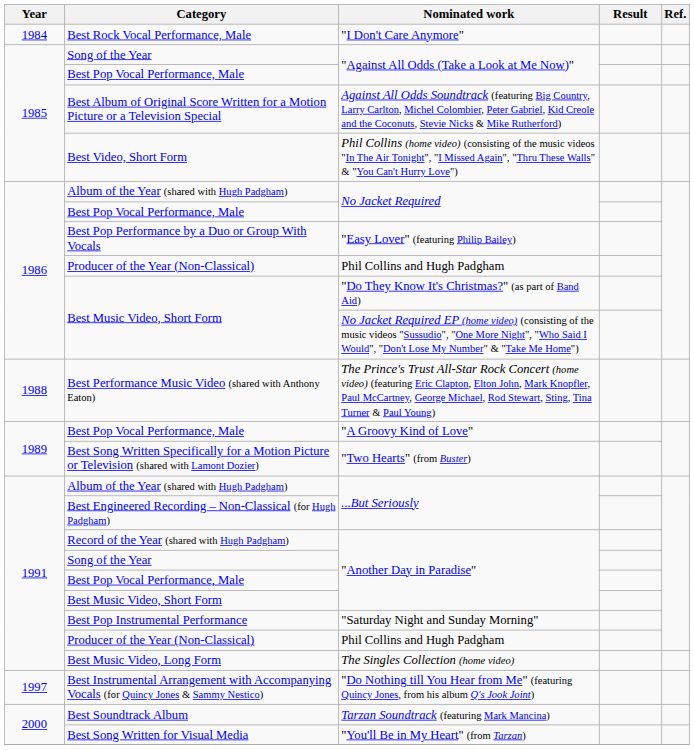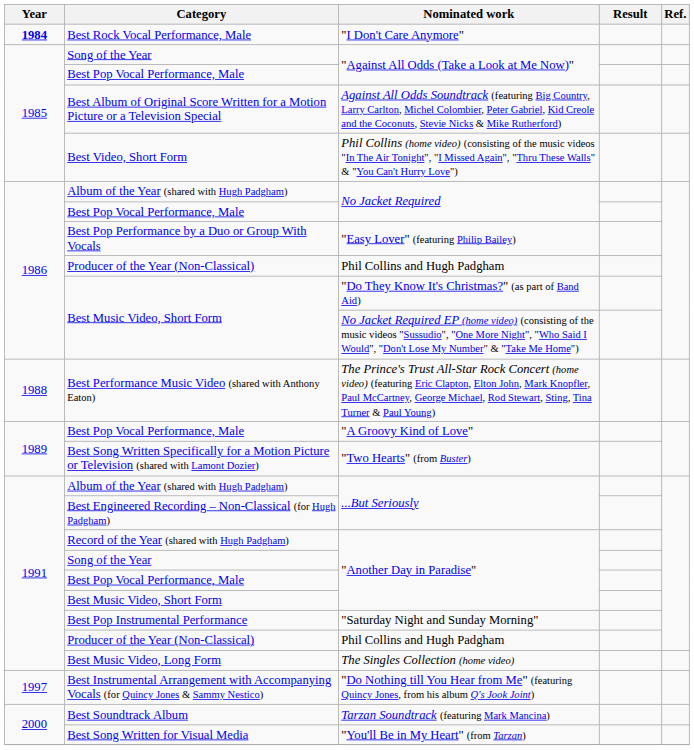(34, 34) normal -> (34, 34) bold
